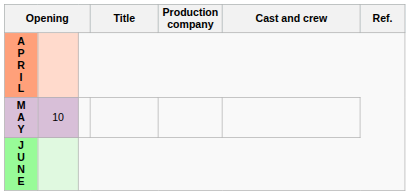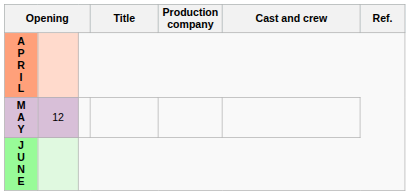(58, 117) 10 -> (58, 117) 12
